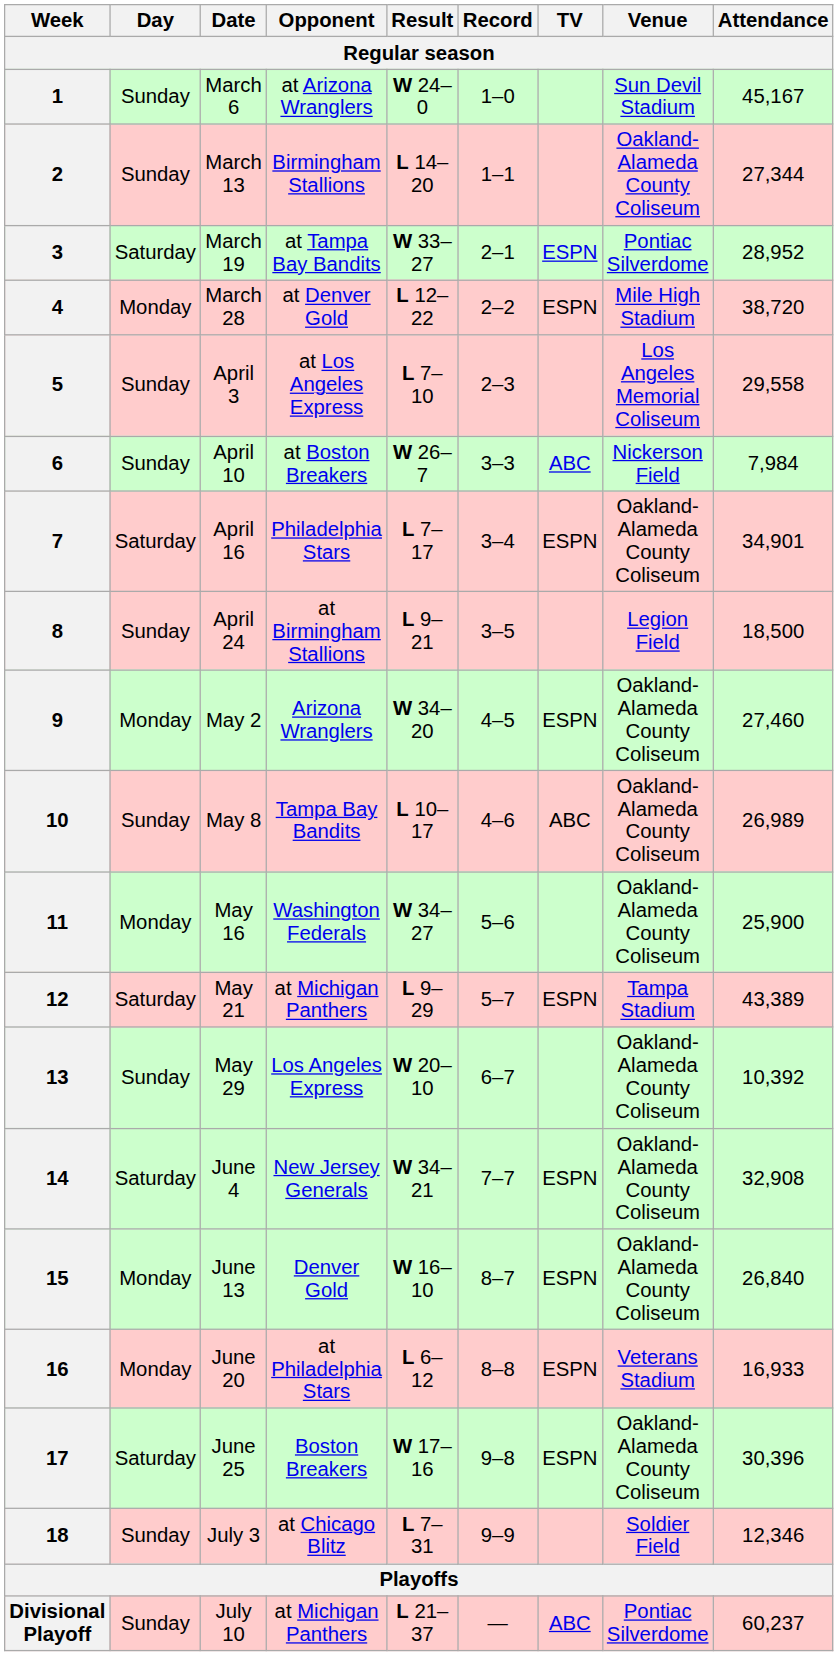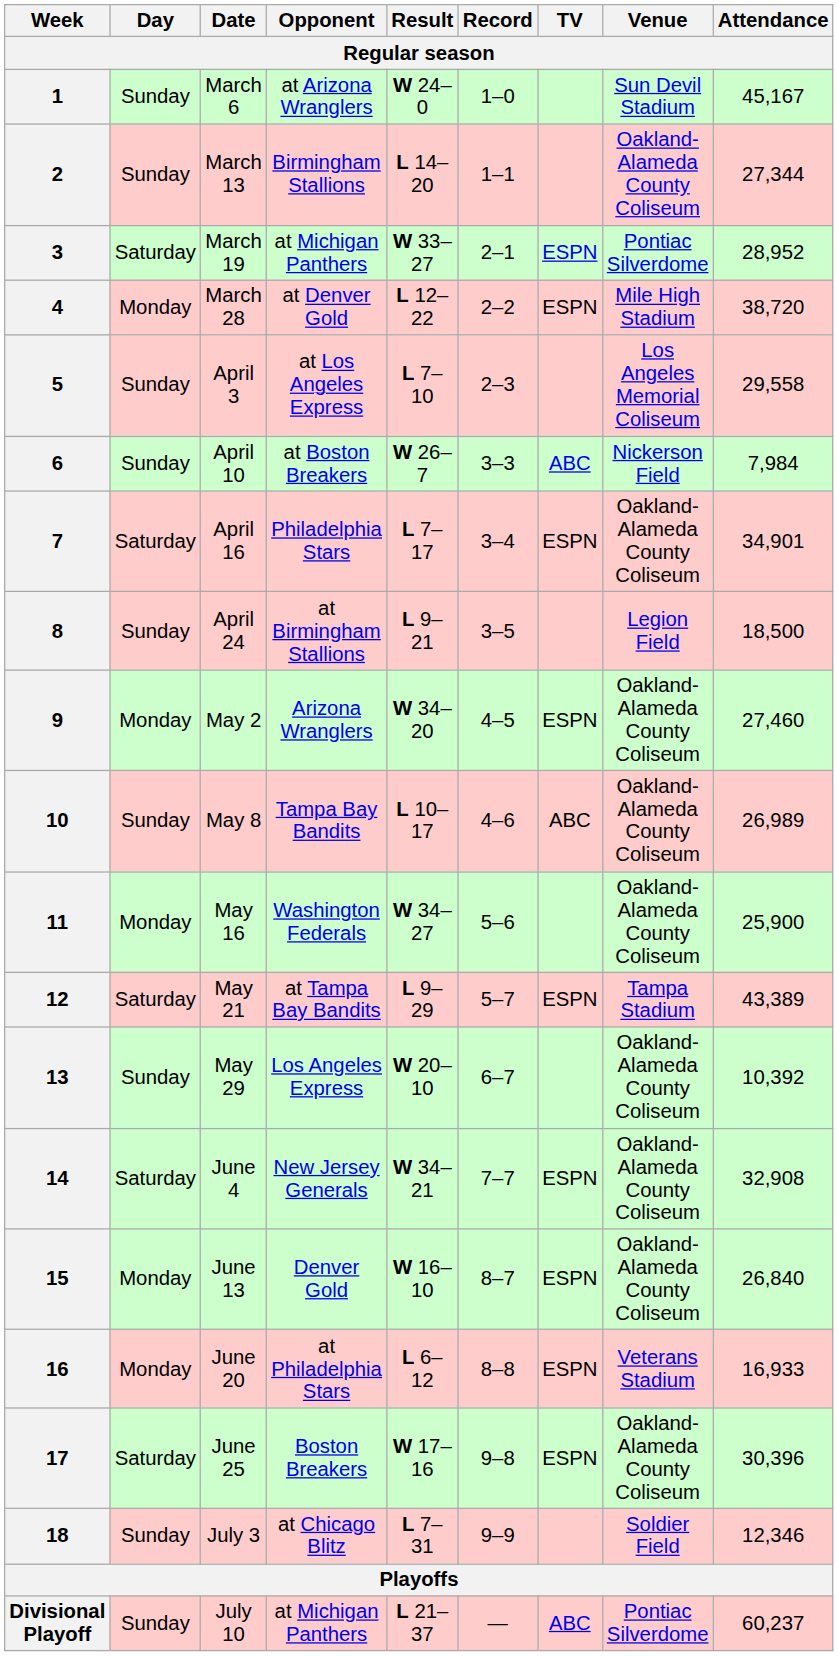(327, 252) at Tampa Bay Bandits -> (327, 252) at Michigan Panthers
(327, 999) at Michigan Panthers -> (327, 999) at Tampa Bay Bandits
